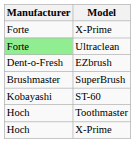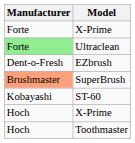(33, 79) no background -> (33, 79) lightsalmon background
(102, 113) Toothmaster -> (94, 113) X-Prime
(94, 130) X-Prime -> (102, 130) Toothmaster
